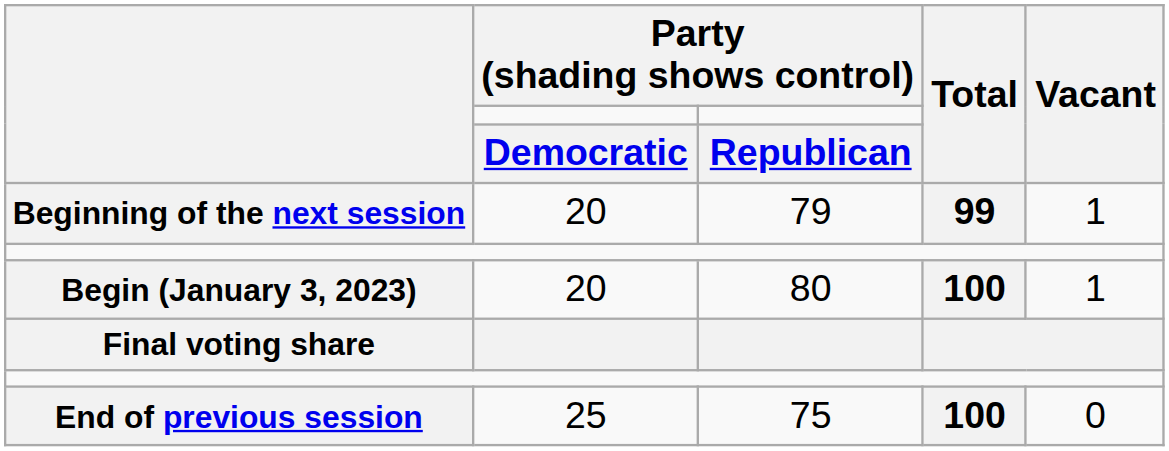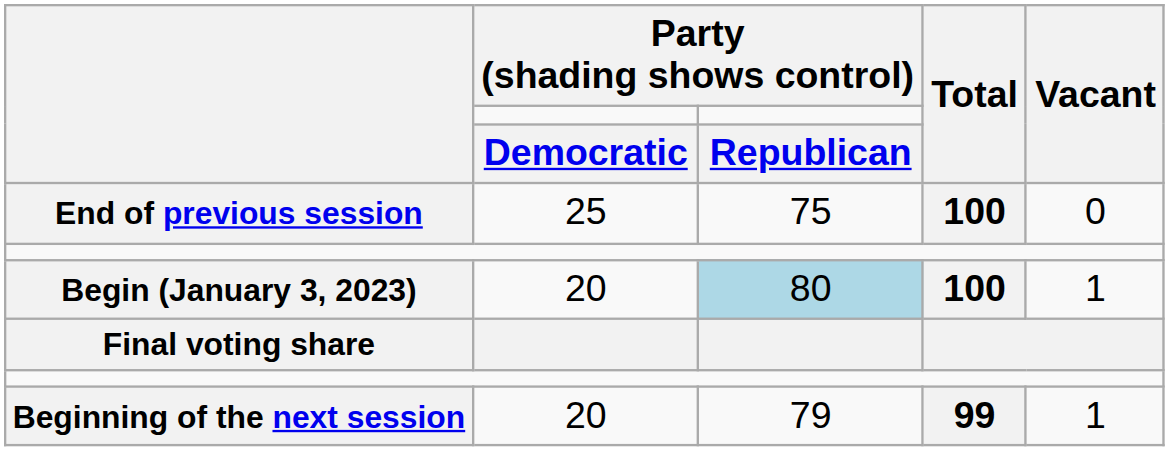rows swapped: (239, 416) <-> (239, 213)
(811, 288) no background -> (811, 288) lightblue background
